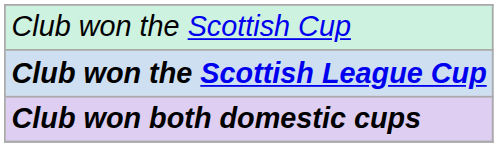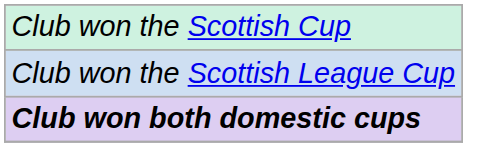(249, 73) bold -> (233, 73) normal
